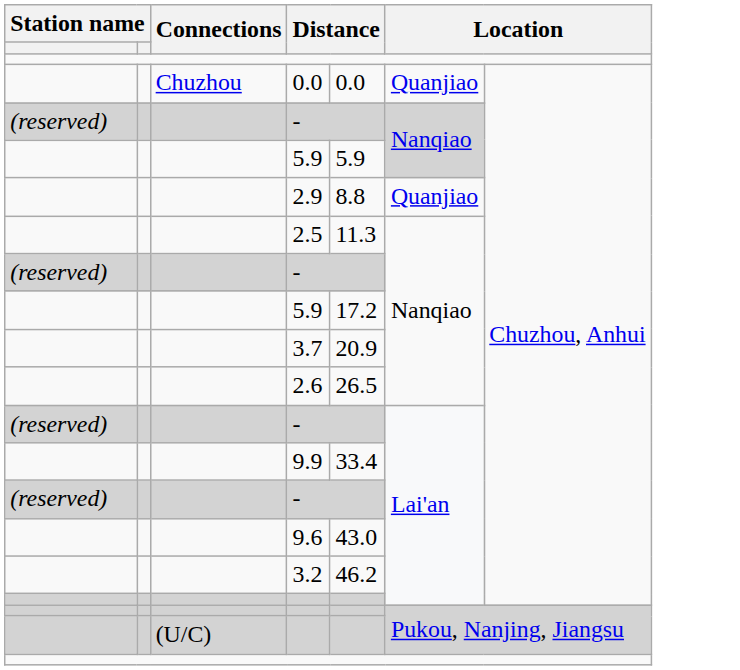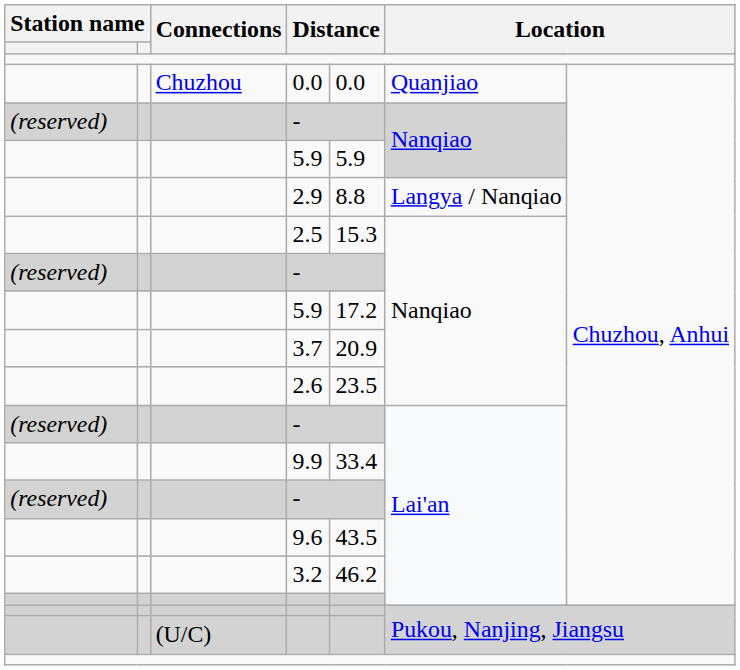(435, 196) Quanjiao -> (476, 196) Langya / Nanqiao
(356, 234) 11.3 -> (356, 234) 15.3
(356, 385) 26.5 -> (356, 385) 23.5
(356, 536) 43.0 -> (356, 536) 43.5
